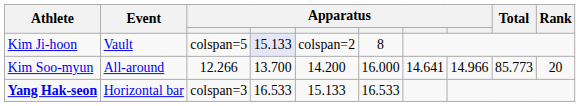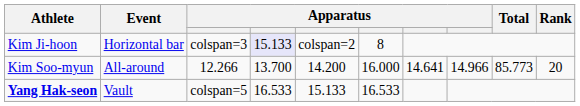(118, 45) Vault -> (144, 45) Horizontal bar
(219, 45) colspan=5 -> (219, 45) colspan=3
(144, 90) Horizontal bar -> (118, 90) Vault
(219, 90) colspan=3 -> (219, 90) colspan=5
